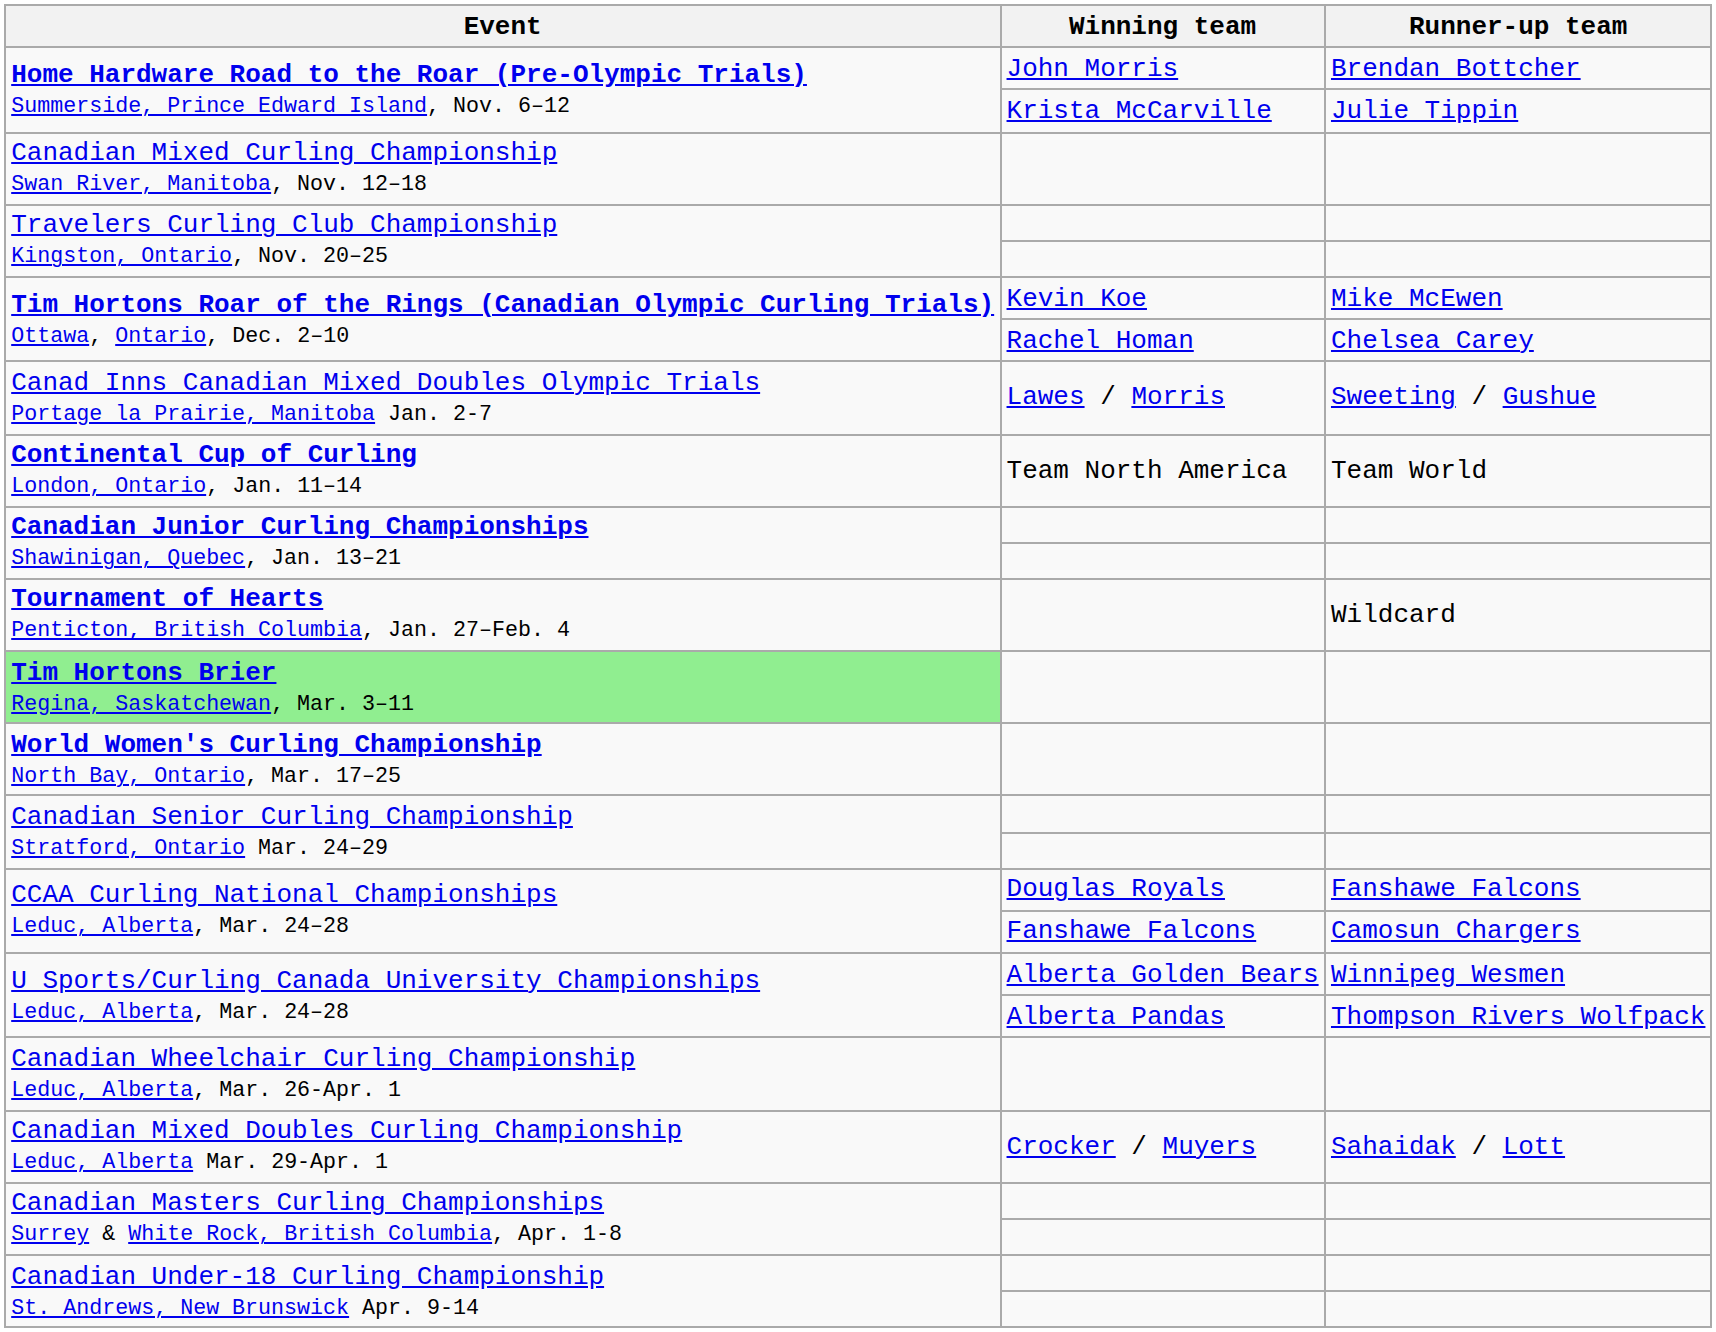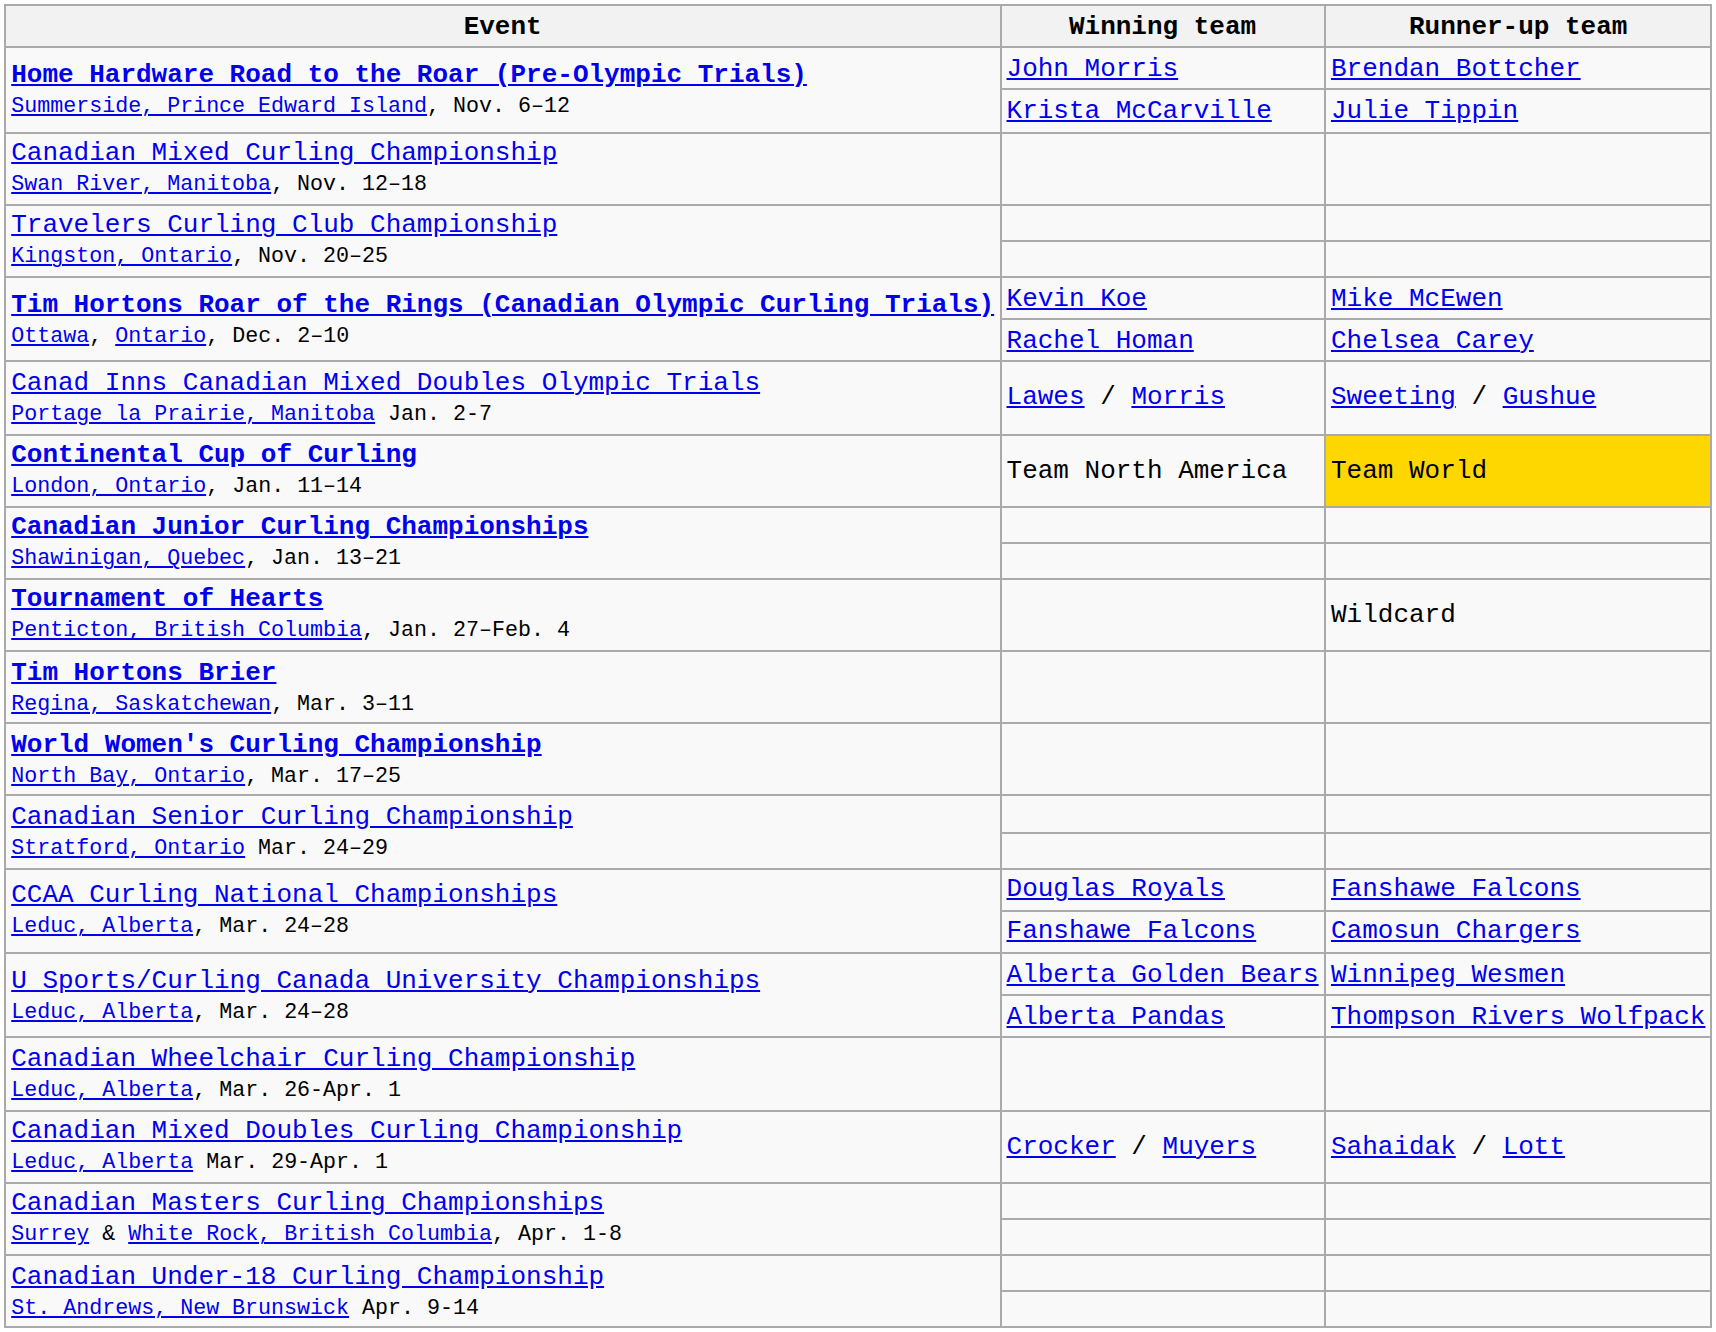(1409, 470) no background -> (1409, 470) gold background
(213, 686) lightgreen background -> (213, 686) no background
